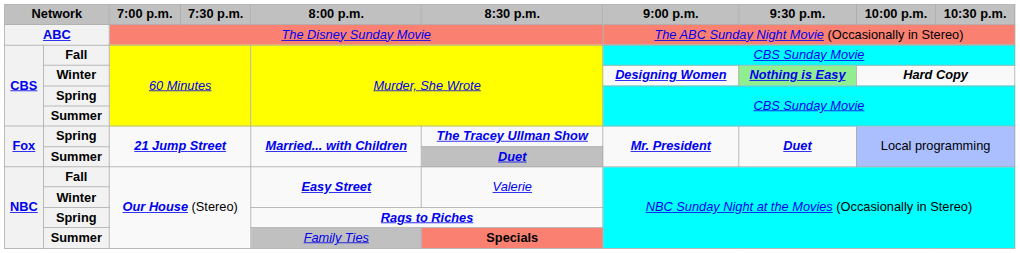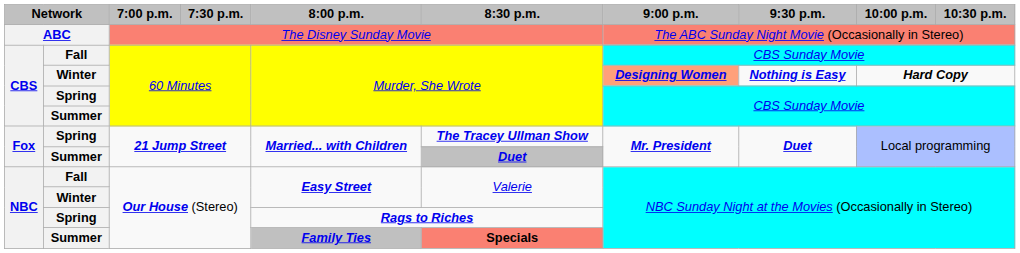(671, 75) no background -> (671, 75) lightsalmon background
(797, 75) lightgreen background -> (797, 75) no background
(336, 237) normal -> (336, 237) bold
